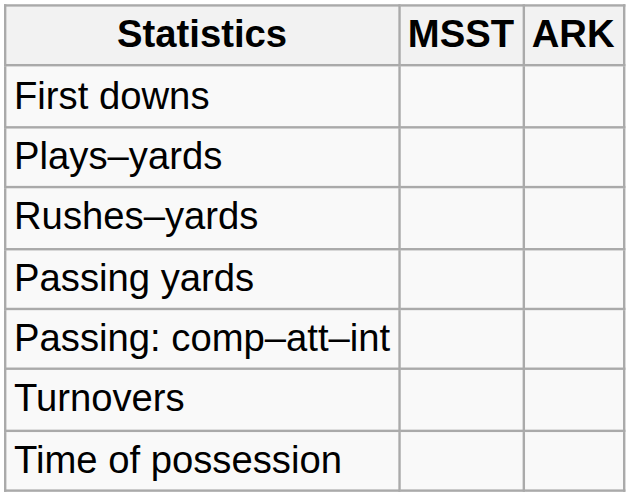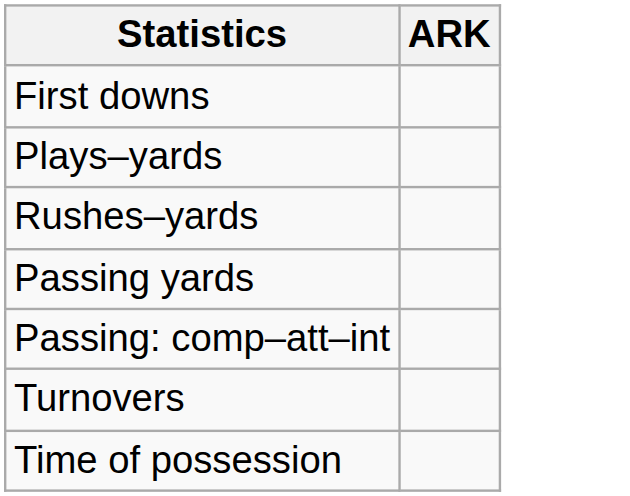- column: (461, 35)
